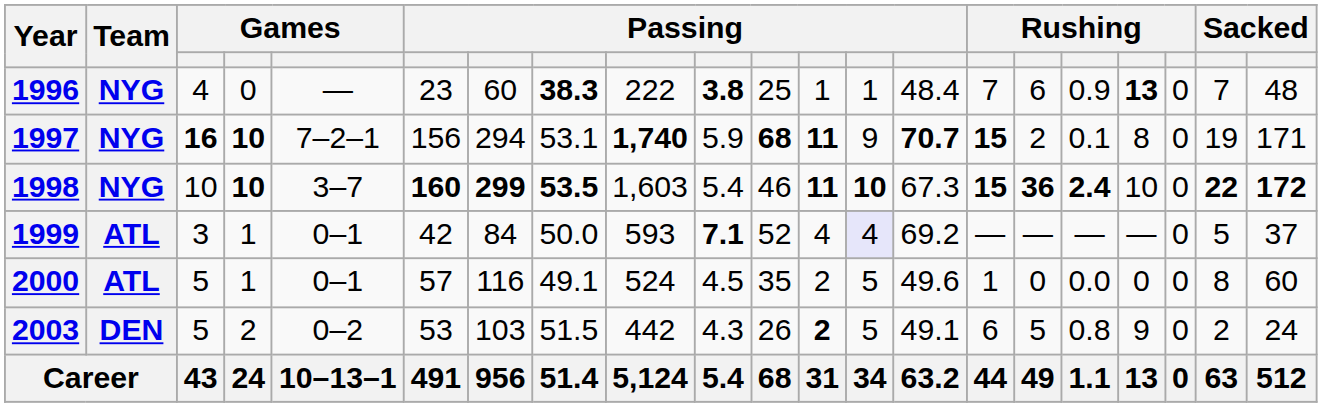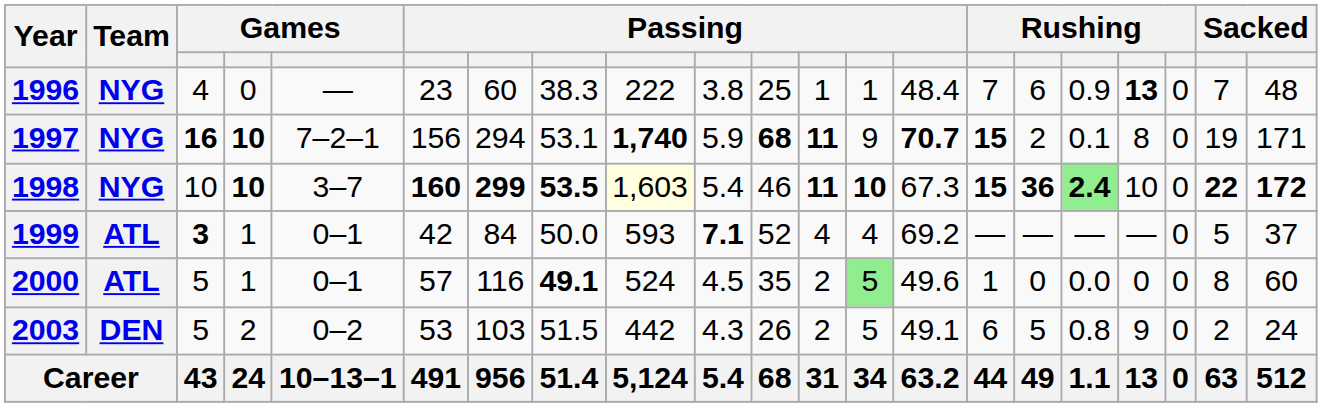(569, 90) bold -> (569, 90) normal
(723, 90) bold -> (723, 90) normal
(650, 186) no background -> (650, 186) lightyellow background
(1090, 186) no background -> (1090, 186) lightgreen background
(201, 234) normal -> (201, 234) bold
(870, 234) lavender background -> (870, 234) no background
(569, 282) normal -> (569, 282) bold
(870, 282) no background -> (870, 282) lightgreen background
(822, 330) bold -> (822, 330) normal
